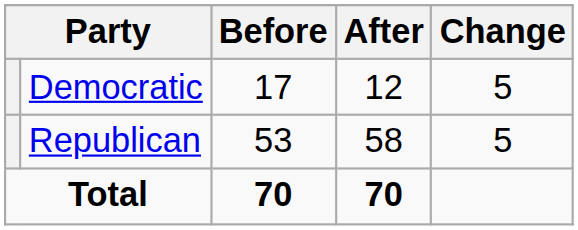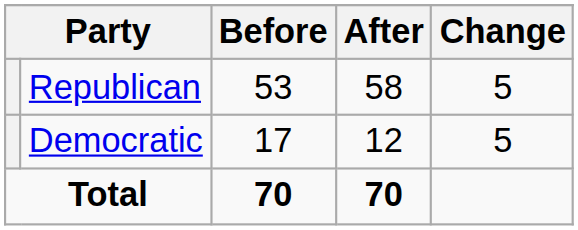rows swapped: (115, 140) <-> (116, 86)
